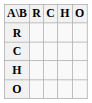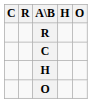columns swapped: (17, 13) <-> (51, 13)
